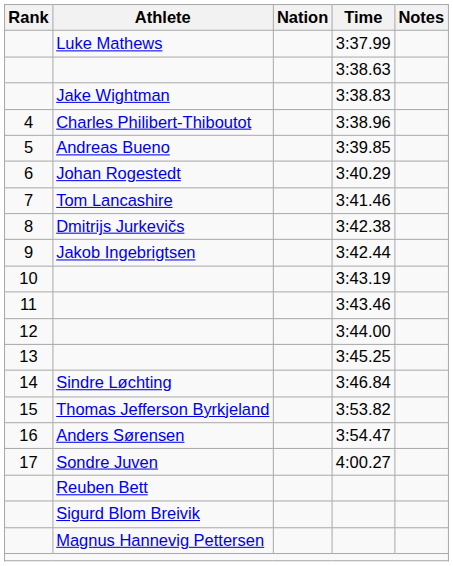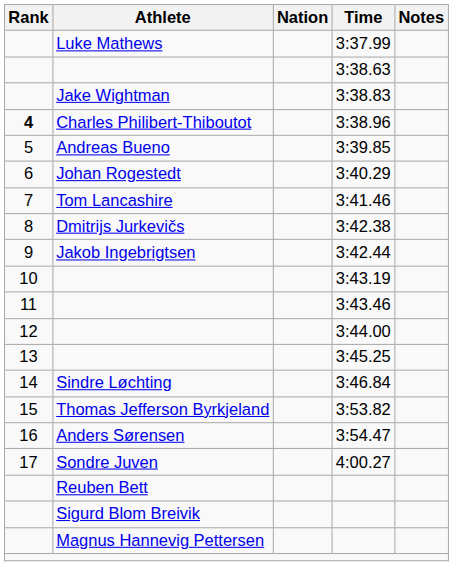(28, 122) normal -> (28, 122) bold
